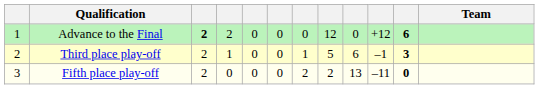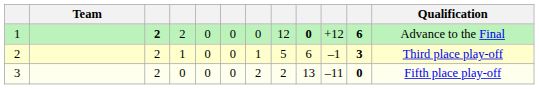columns swapped: (476, 14) <-> (111, 14)
(356, 34) normal -> (309, 34) bold
